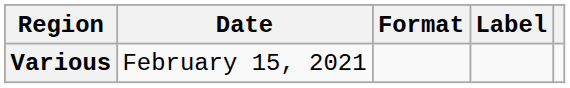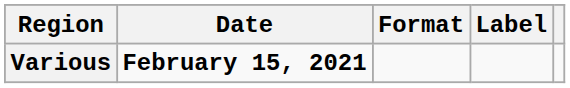(244, 63) normal -> (244, 63) bold
